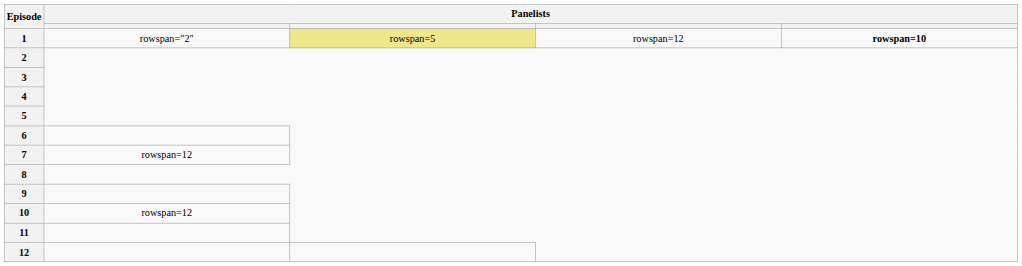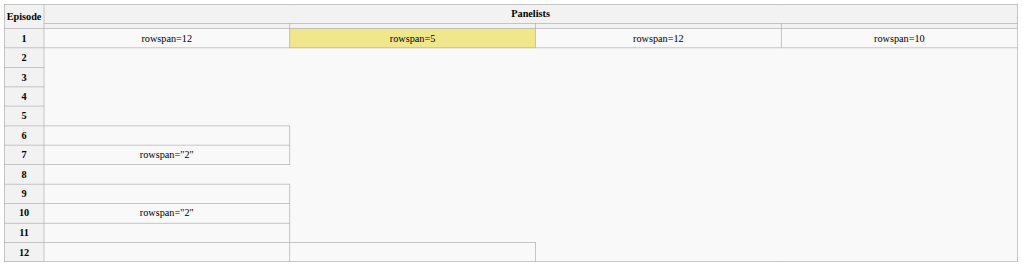(167, 38) rowspan="2" -> (167, 38) rowspan=12
(899, 38) bold -> (899, 38) normal
(167, 155) rowspan=12 -> (167, 155) rowspan="2"
(167, 213) rowspan=12 -> (167, 213) rowspan="2"
